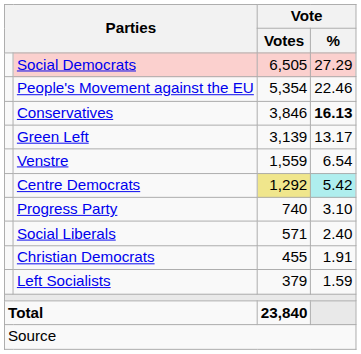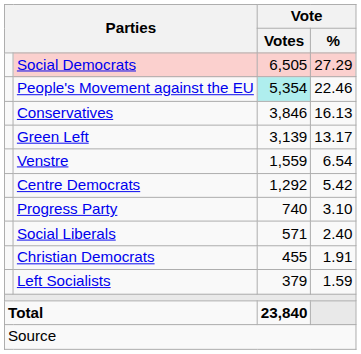(288, 88) no background -> (288, 88) paleturquoise background
(333, 112) bold -> (333, 112) normal
(288, 185) khaki background -> (288, 185) no background
(338, 185) paleturquoise background -> (338, 185) no background
